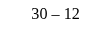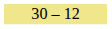(56, 14) no background -> (56, 14) khaki background
